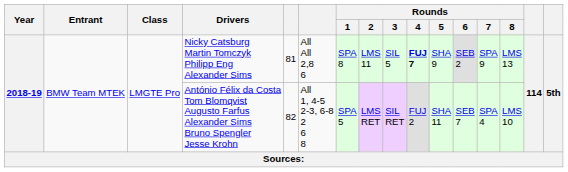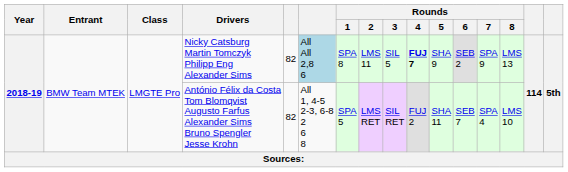(291, 58) 81 -> (291, 58) 82
(307, 58) no background -> (307, 58) lightblue background
